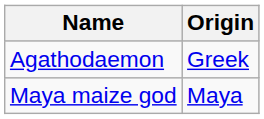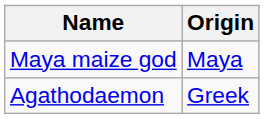rows swapped: (87, 59) <-> (93, 95)
